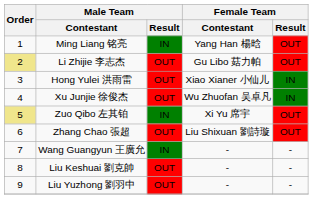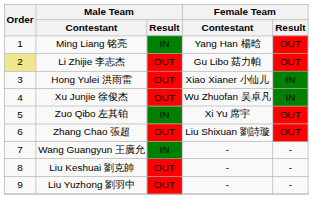(20, 115) khaki background -> (20, 115) no background
